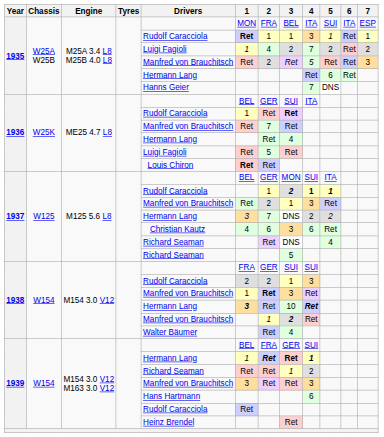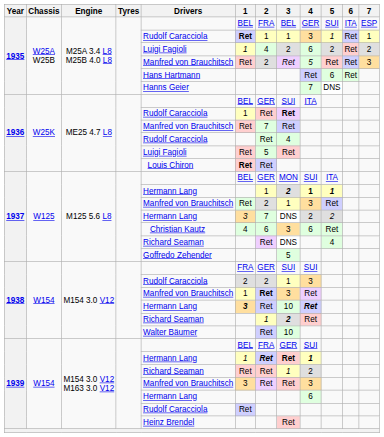(247, 23) MON -> (245, 23) BEL
(311, 23) ITA -> (311, 23) GER
(311, 49) 7 -> (311, 49) 6
(170, 75) Hermann Lang -> (172, 75) Hans Hartmann
(170, 139) Hermann Lang -> (175, 139) Rudolf Caracciola
(175, 190) Rudolf Caracciola -> (170, 190) Hermann Lang
(173, 255) Richard Seaman -> (177, 255) Goffredo Zehender
(188, 319) Manfred von Brauchitsch -> (173, 319) Richard Seaman
(291, 332) 4 -> (288, 332) 10
(172, 396) Hans Hartmann -> (170, 396) Hermann Lang
